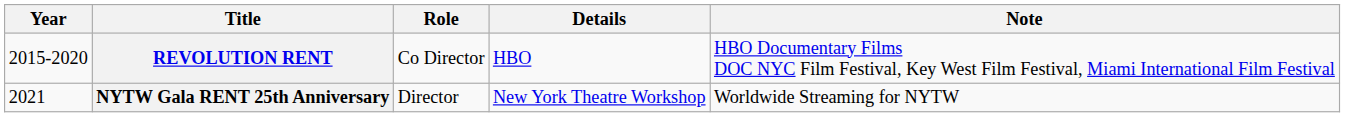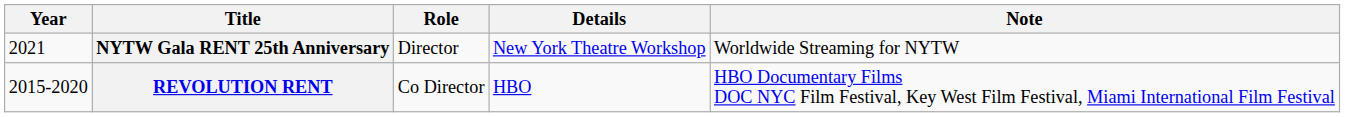rows swapped: (243, 58) <-> (243, 97)
